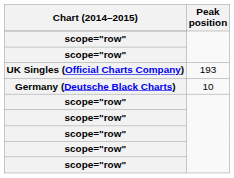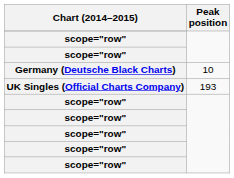rows swapped: (95, 86) <-> (95, 70)
